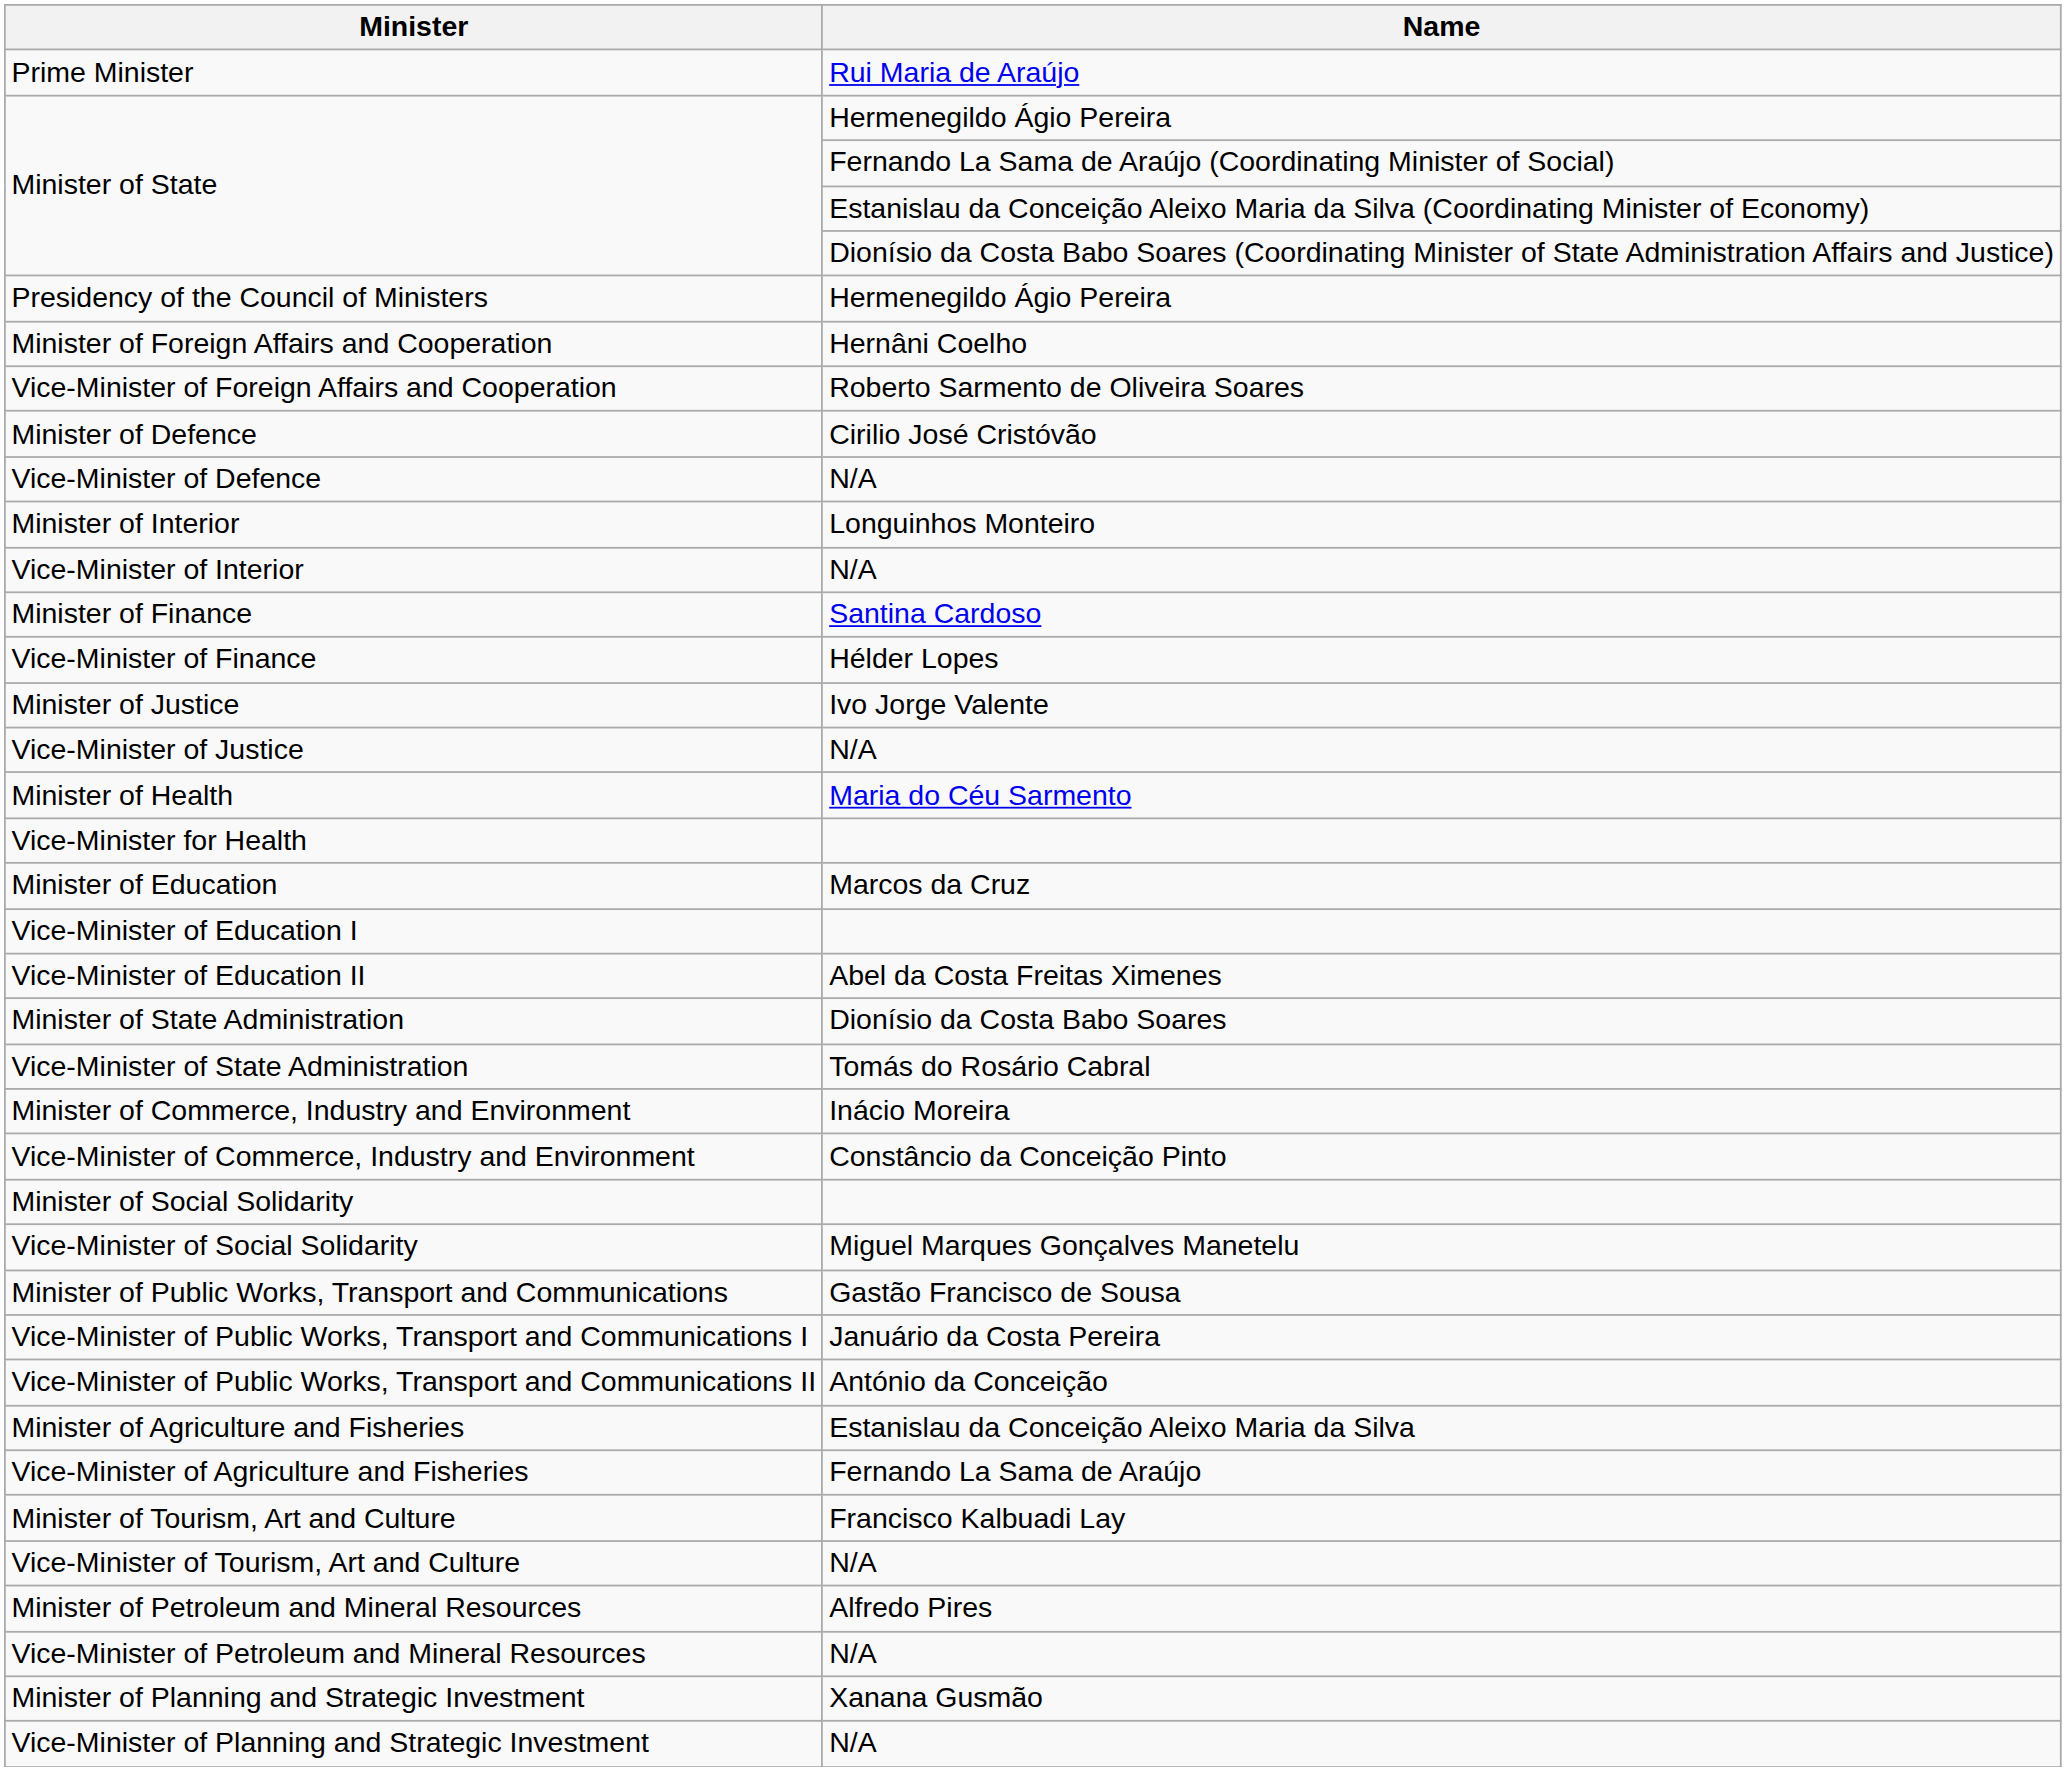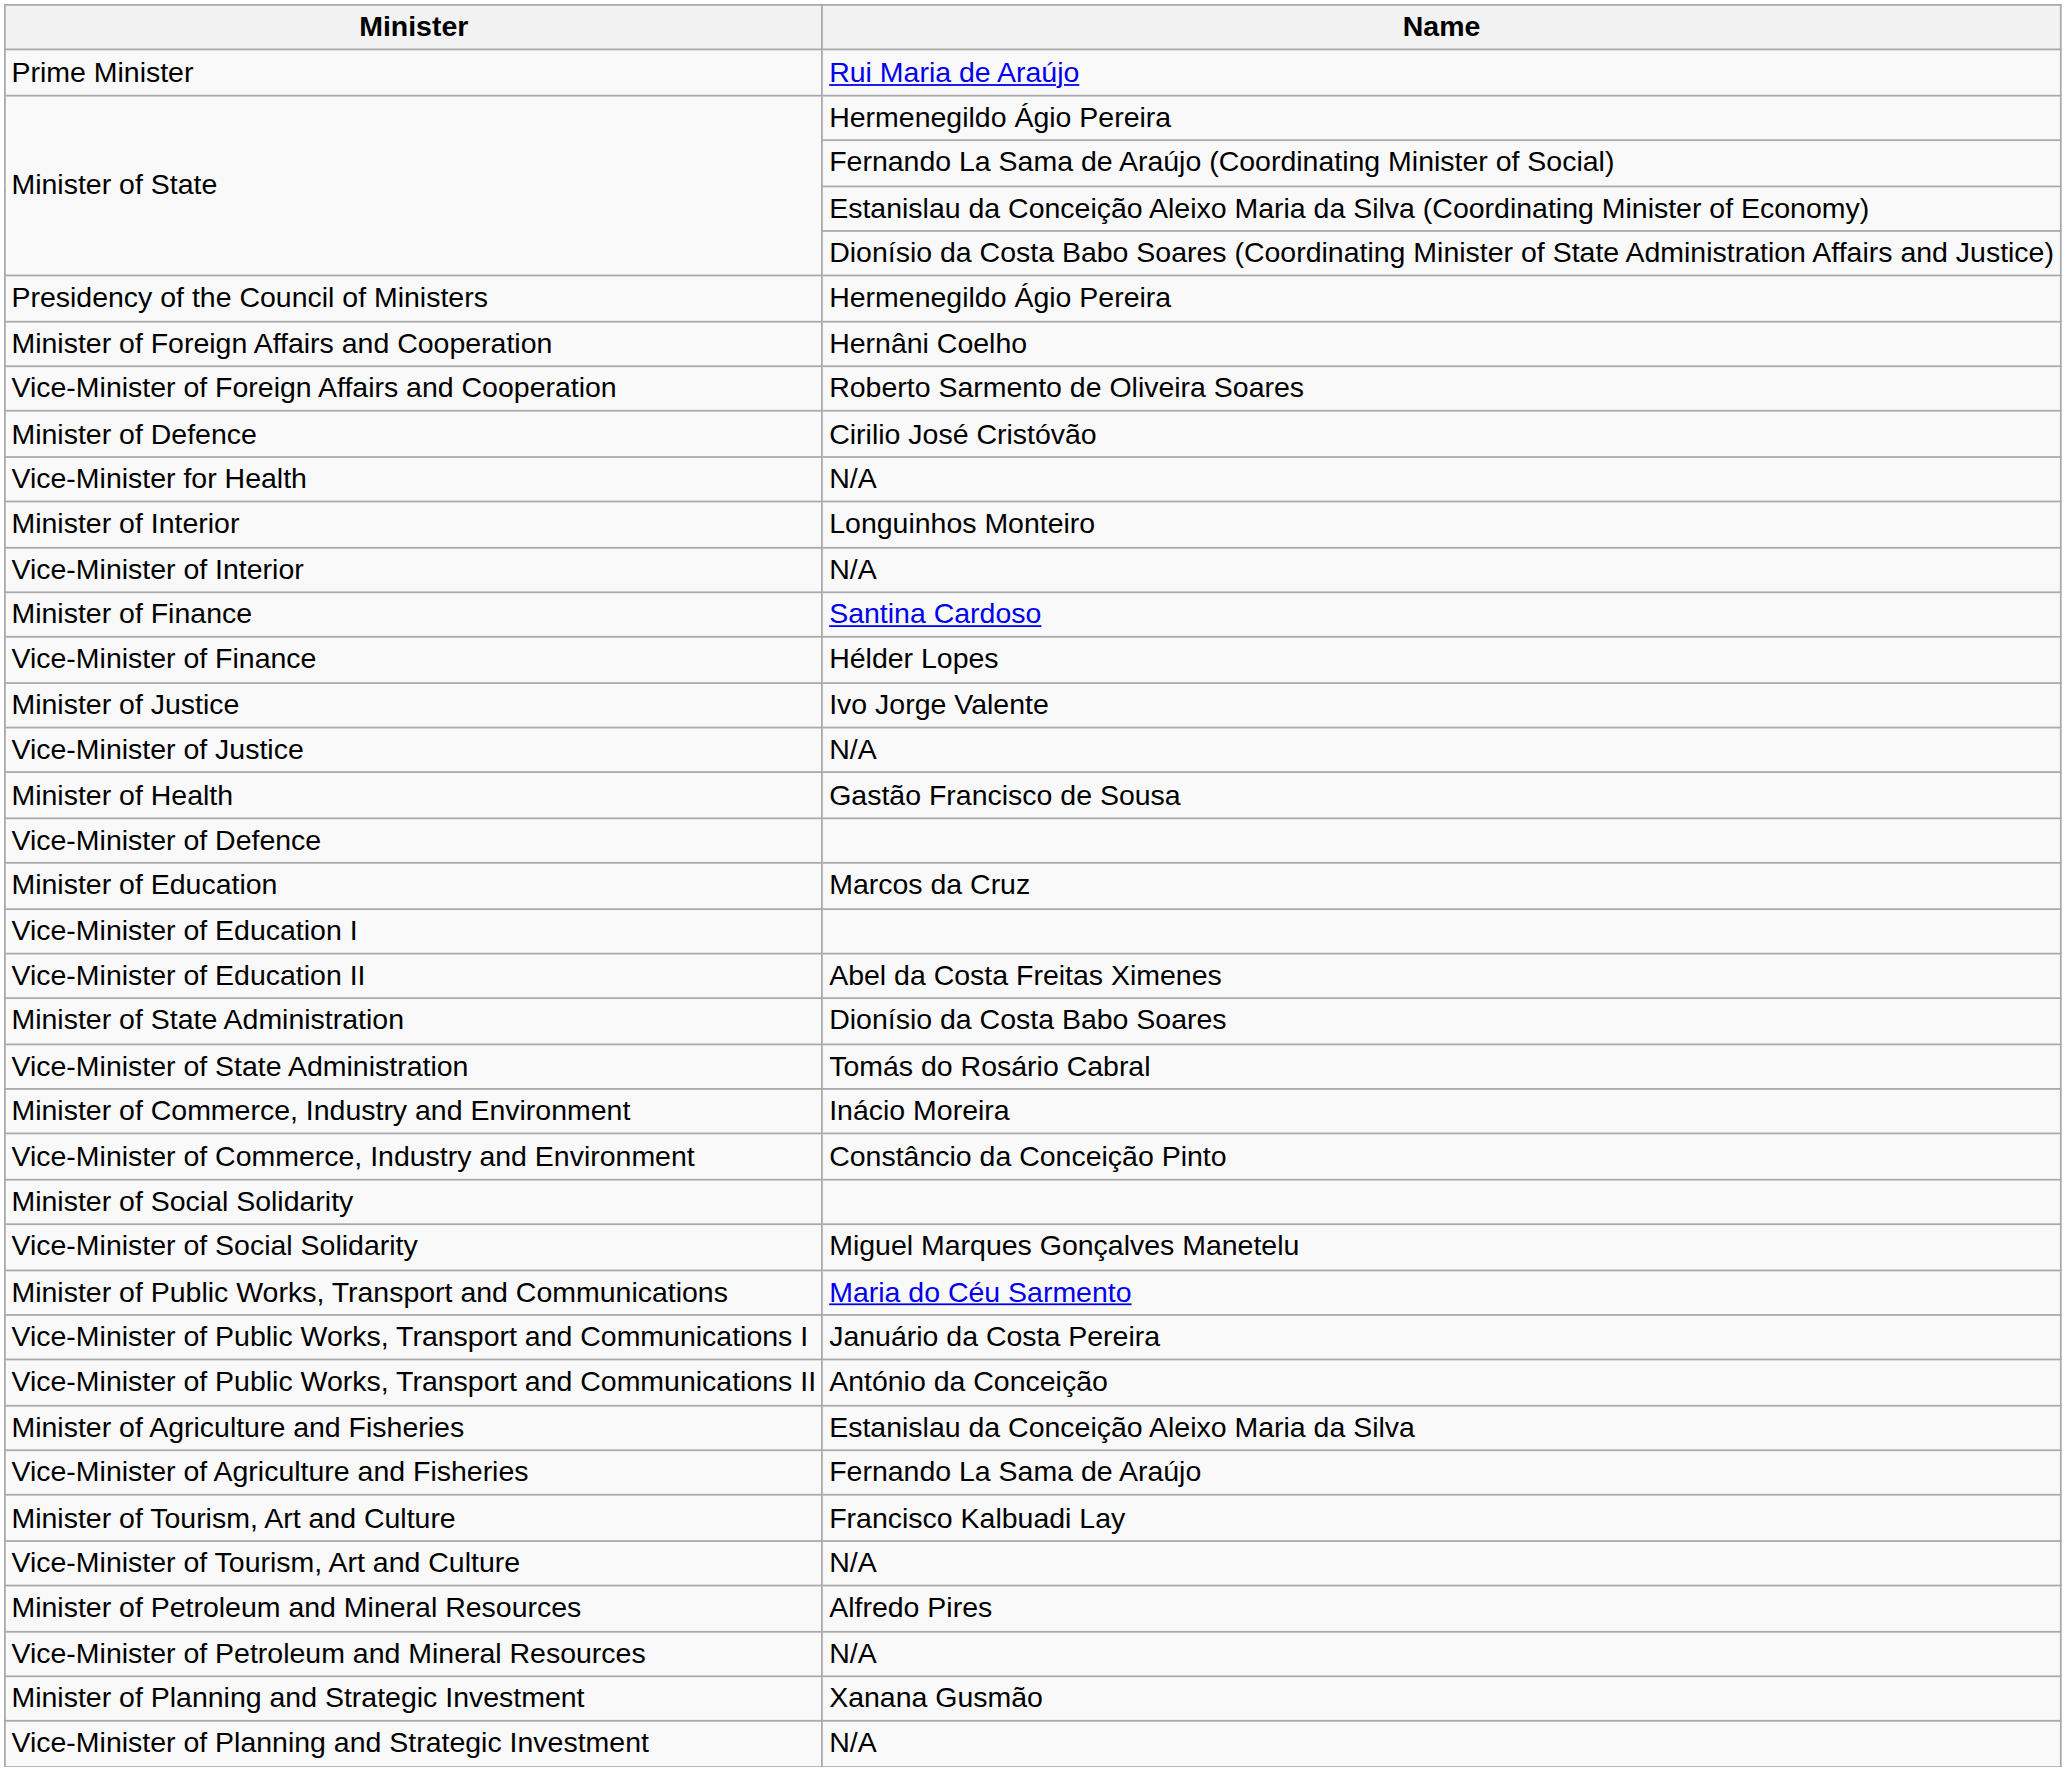(166, 478) Vice-Minister of Defence -> (159, 478) Vice-Minister for Health
(980, 794) Maria do Céu Sarmento -> (1005, 794) Gastão Francisco de Sousa
(159, 840) Vice-Minister for Health -> (166, 840) Vice-Minister of Defence
(1005, 1291) Gastão Francisco de Sousa -> (980, 1291) Maria do Céu Sarmento
